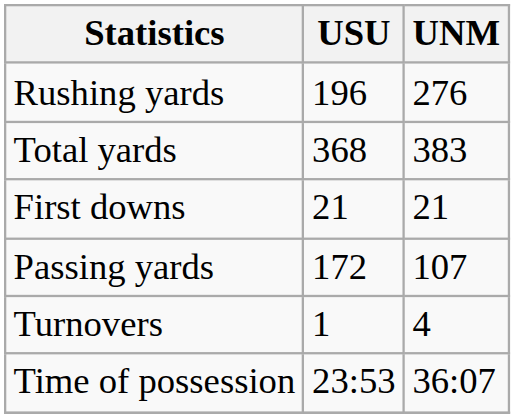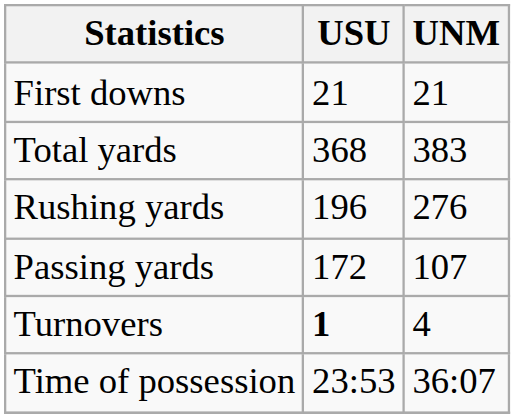rows swapped: (100, 207) <-> (119, 91)
(321, 324) normal -> (321, 324) bold
